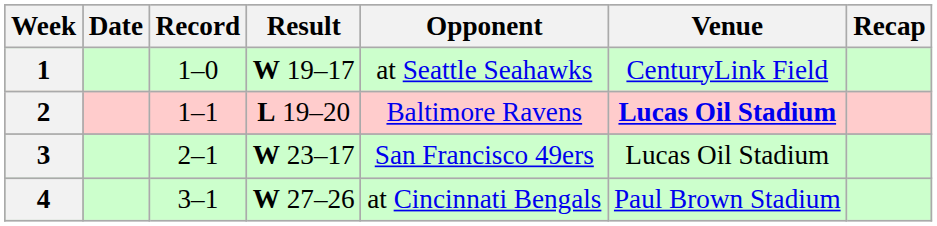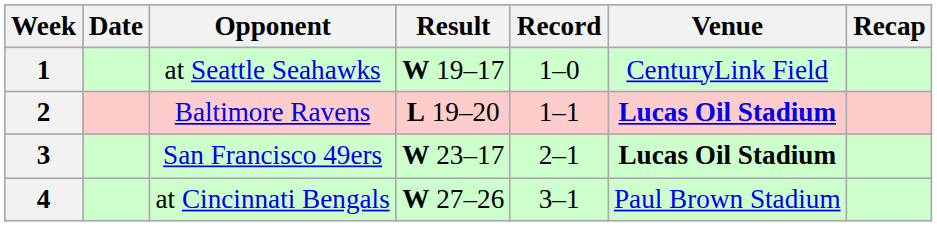columns swapped: (484, 26) <-> (198, 26)
(727, 155) normal -> (727, 155) bold
